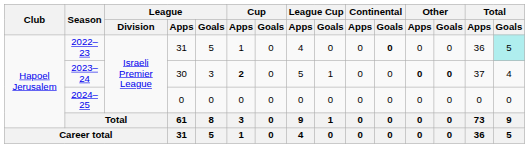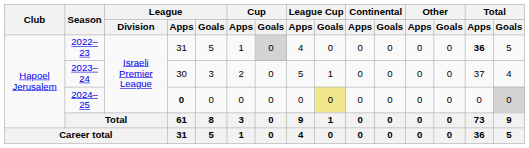(271, 47) no background -> (271, 47) lightgrey background
(390, 47) bold -> (390, 47) normal
(479, 47) normal -> (479, 47) bold
(509, 47) paleturquoise background -> (509, 47) no background
(241, 73) bold -> (241, 73) normal
(420, 73) bold -> (420, 73) normal
(449, 73) bold -> (449, 73) normal
(182, 100) normal -> (182, 100) bold
(330, 100) no background -> (330, 100) khaki background
(509, 100) no background -> (509, 100) lightgrey background
